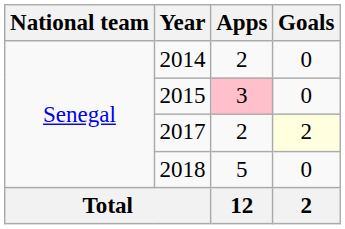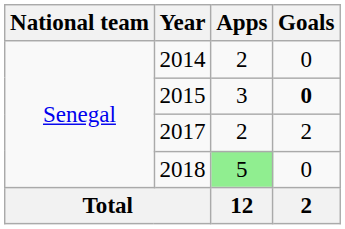(242, 95) pink background -> (242, 95) no background
(306, 95) normal -> (306, 95) bold
(306, 132) lightyellow background -> (306, 132) no background
(242, 168) no background -> (242, 168) lightgreen background
